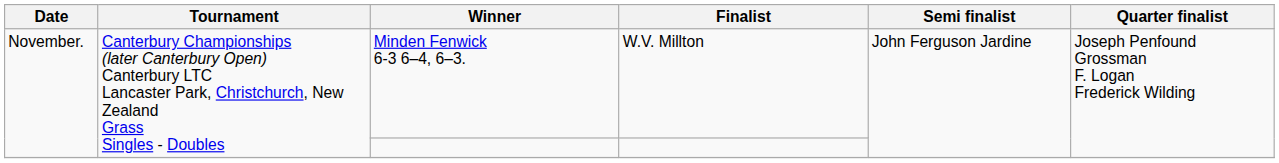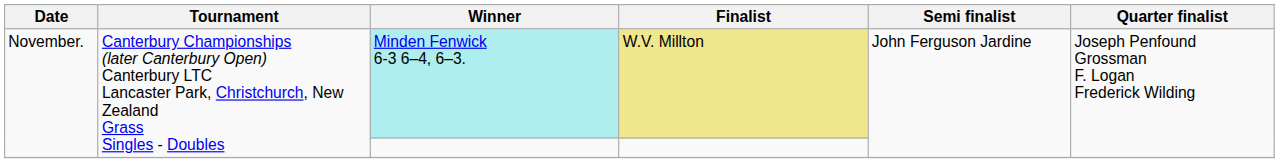(430, 50) no background -> (430, 50) paleturquoise background
(663, 41) no background -> (663, 41) khaki background
